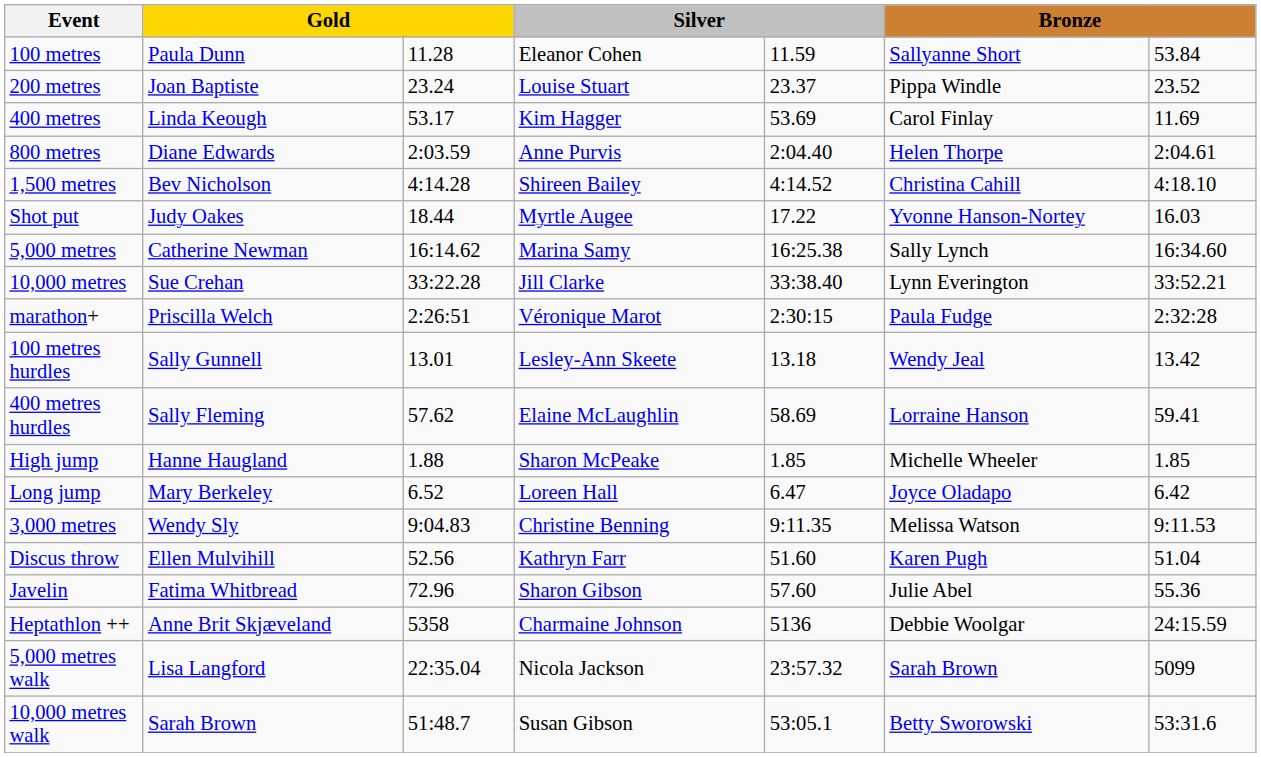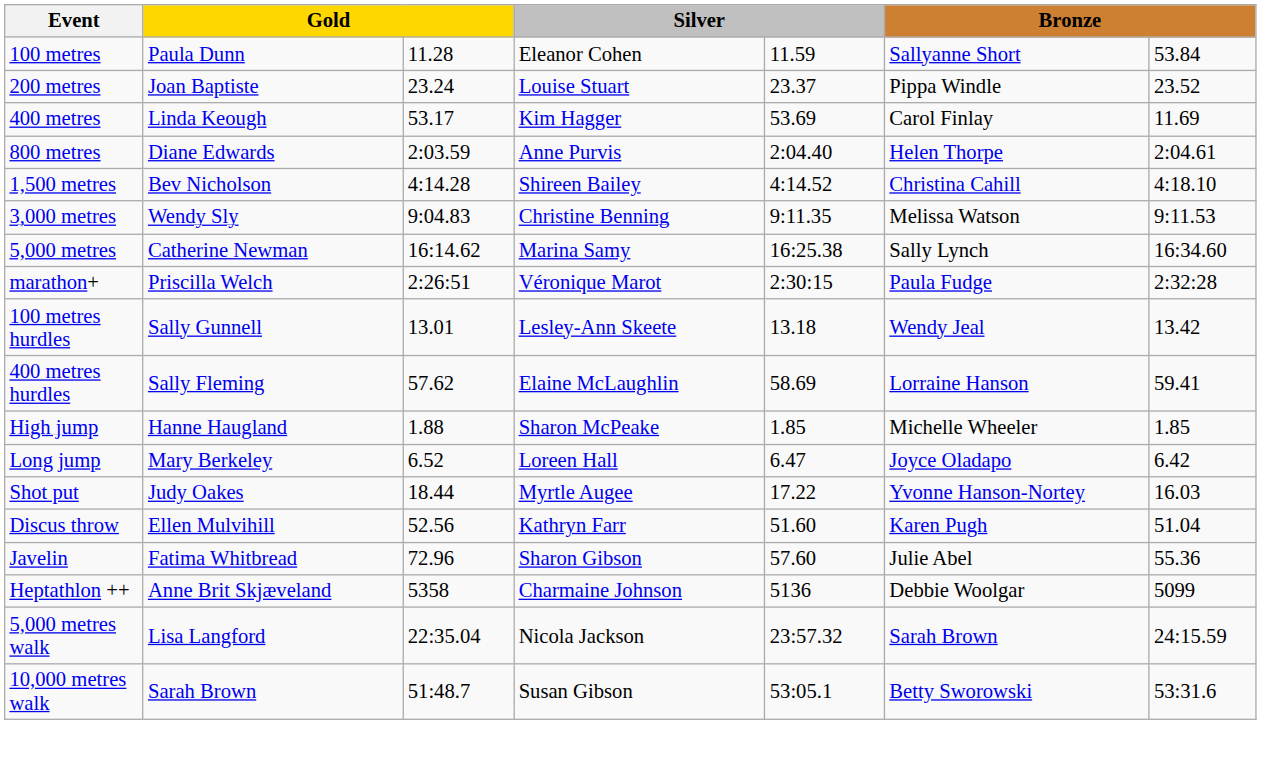rows swapped: (63, 525) <-> (44, 217)
- row: (68, 282)
(1190, 623) 24:15.59 -> (1175, 591) 5099
(1175, 668) 5099 -> (1190, 635) 24:15.59
